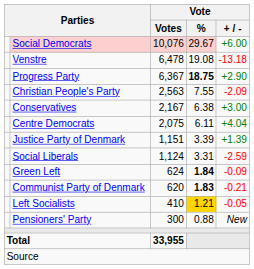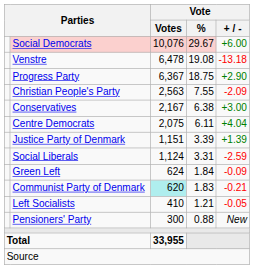(201, 76) bold -> (201, 76) normal
(204, 172) bold -> (204, 172) normal
(175, 188) no background -> (175, 188) paleturquoise background
(204, 188) bold -> (204, 188) normal
(204, 204) gold background -> (204, 204) no background
